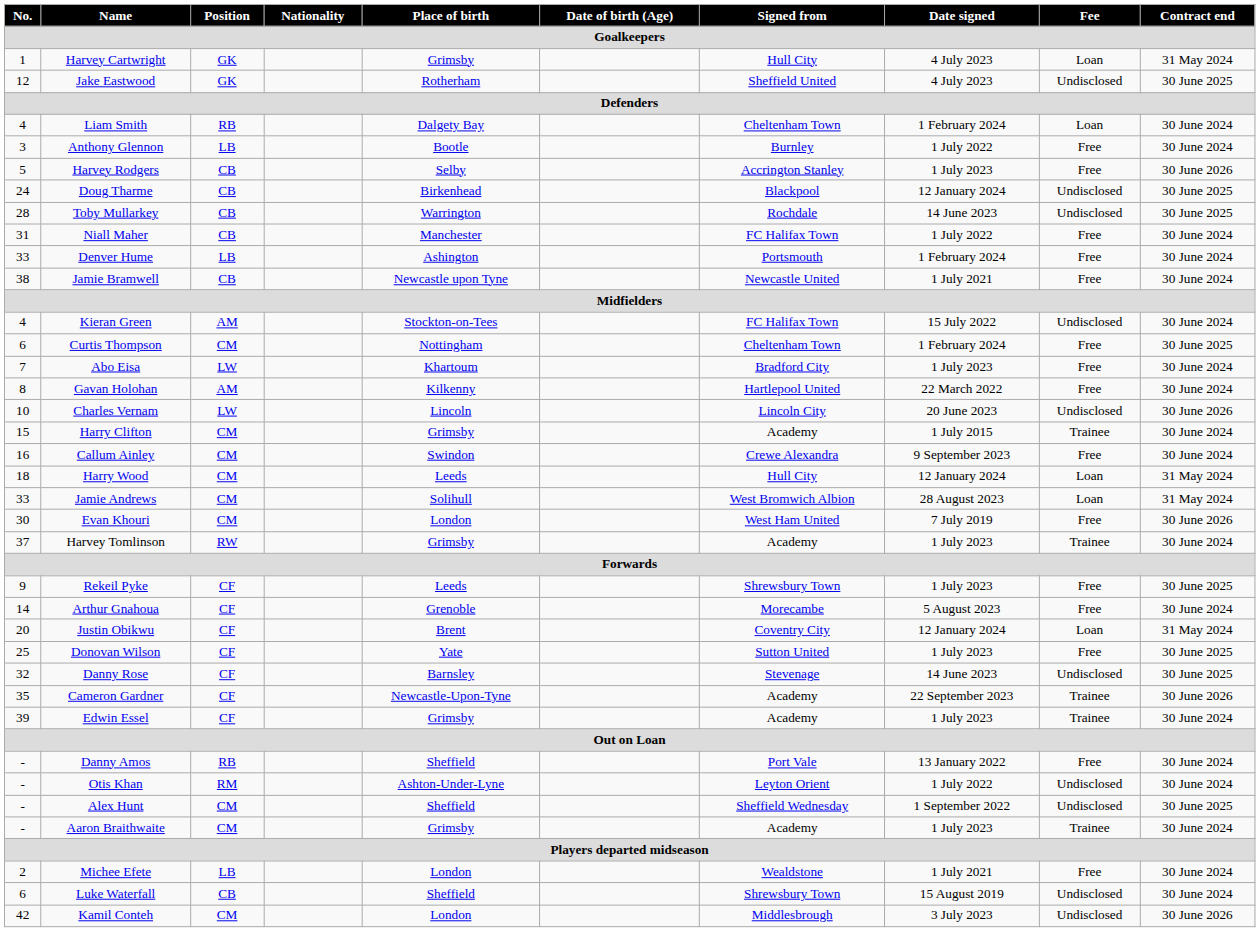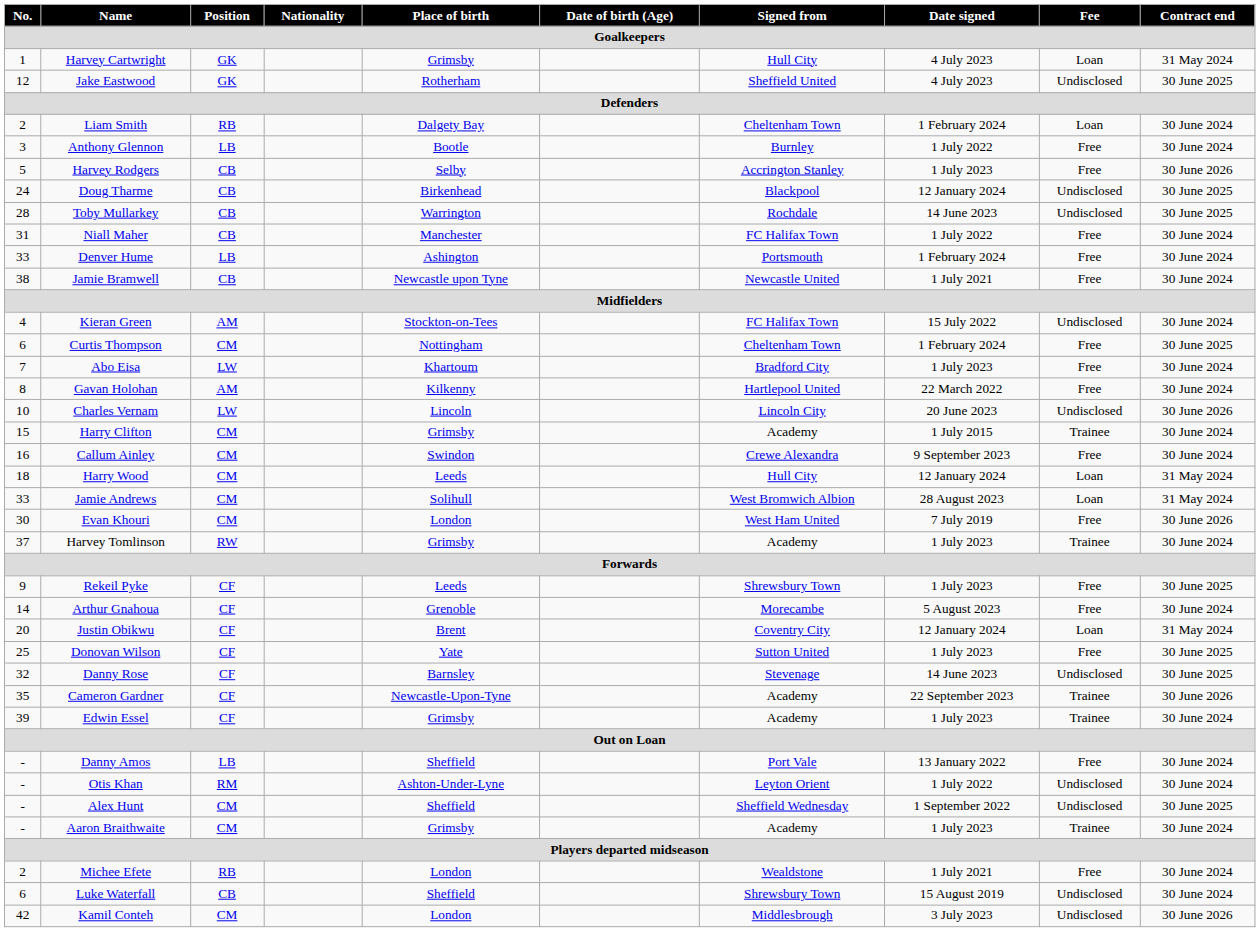(23, 124) 4 -> (23, 124) 2
(227, 761) RB -> (227, 761) LB
(227, 871) LB -> (227, 871) RB
